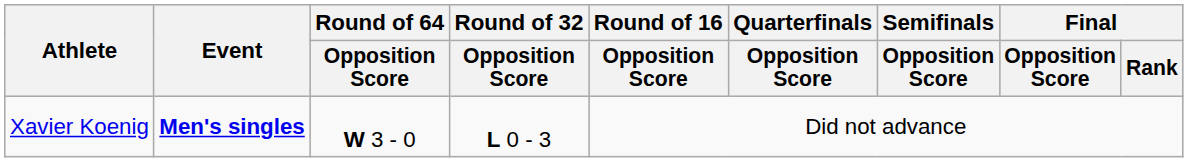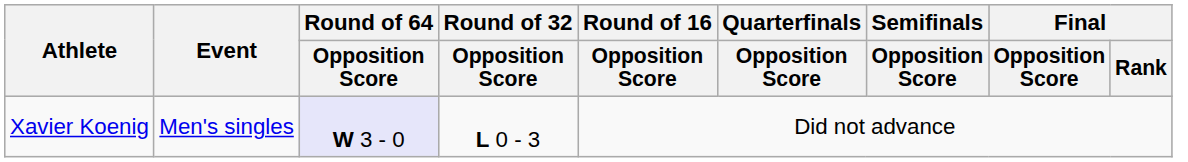(232, 127) bold -> (227, 127) normal
(380, 139) no background -> (369, 139) lavender background
